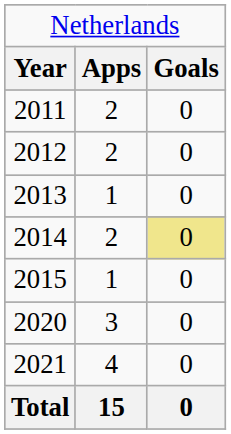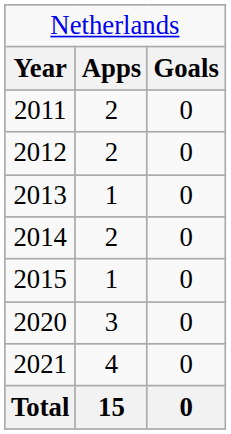(186, 237) khaki background -> (186, 237) no background
